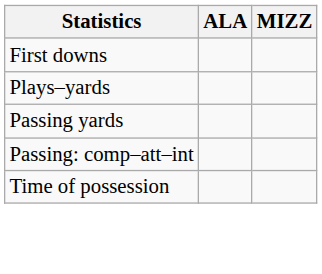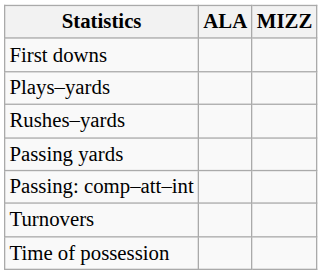+ row: (67, 120)
+ row: (52, 219)
